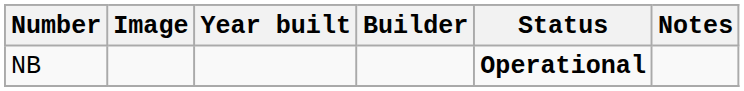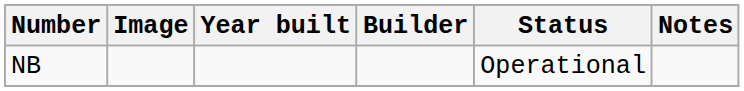(563, 66) bold -> (563, 66) normal
